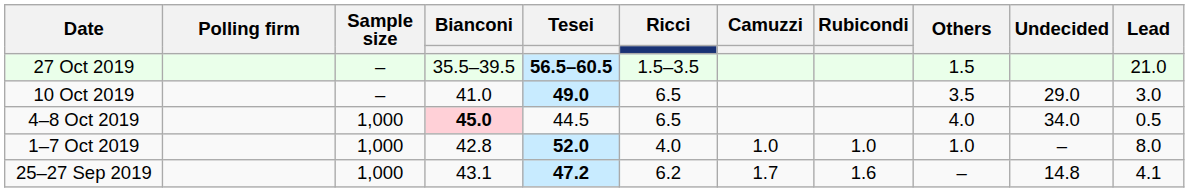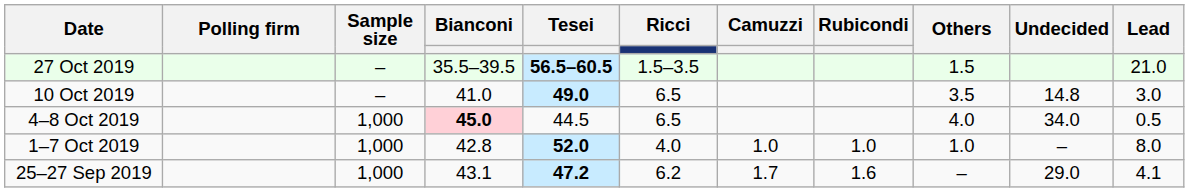(1062, 93) 29.0 -> (1062, 93) 14.8
(1062, 173) 14.8 -> (1062, 173) 29.0
